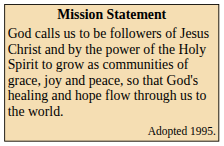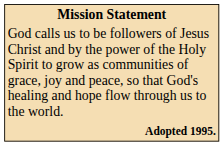(182, 131) normal -> (180, 130) bold
